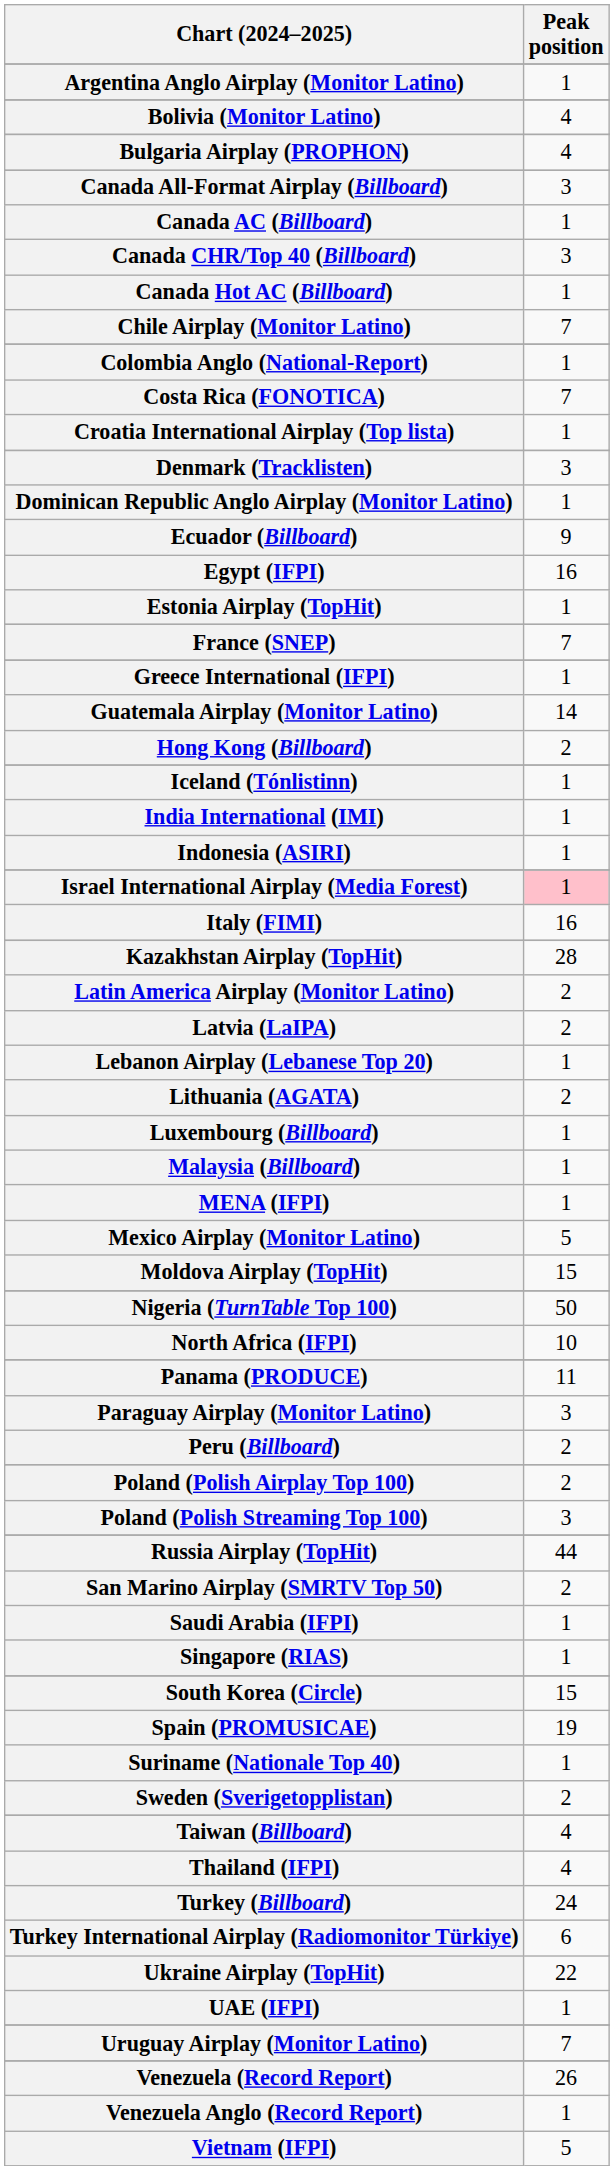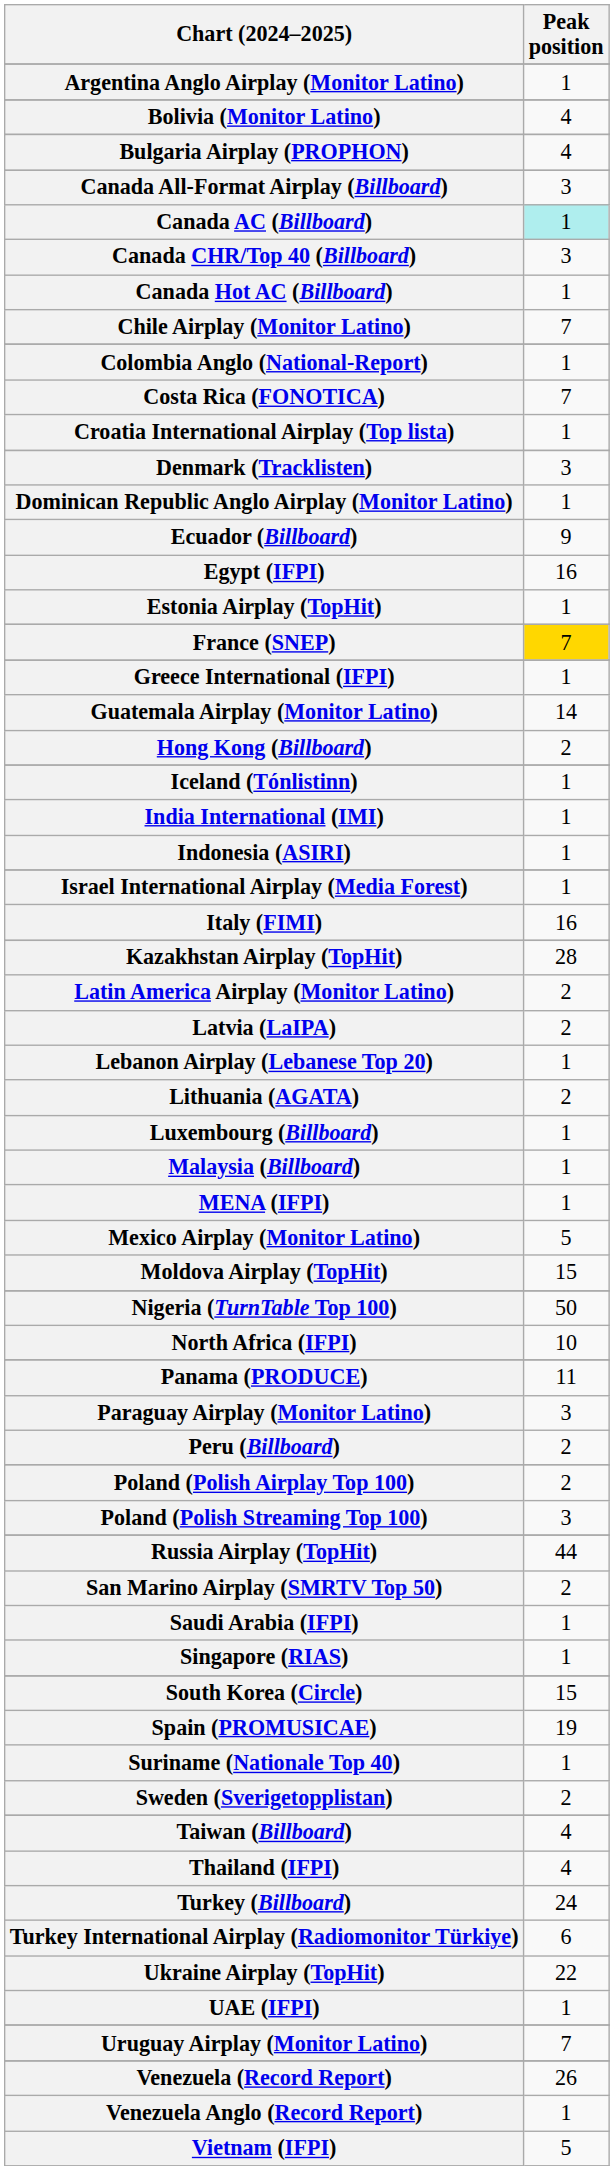(566, 221) no background -> (566, 221) paleturquoise background
(566, 642) no background -> (566, 642) gold background
(566, 887) pink background -> (566, 887) no background
